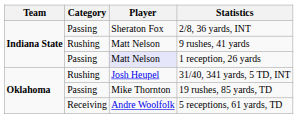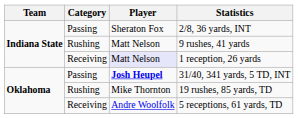(82, 59) Passing -> (87, 59) Receiving
(83, 74) Rushing -> (82, 74) Passing
(135, 74) normal -> (137, 74) bold
(82, 90) Passing -> (83, 90) Rushing
